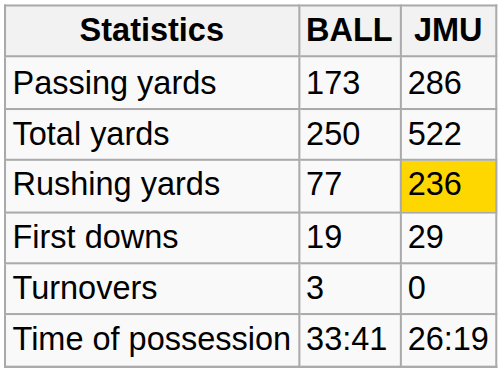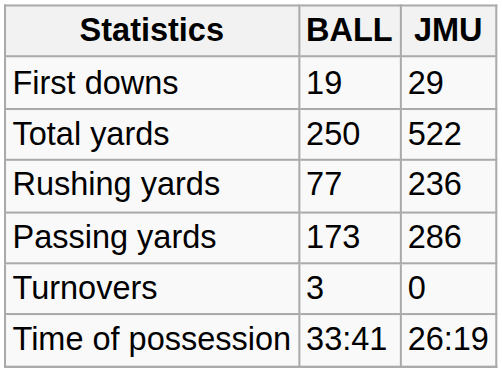rows swapped: (96, 236) <-> (115, 82)
(435, 185) gold background -> (435, 185) no background
